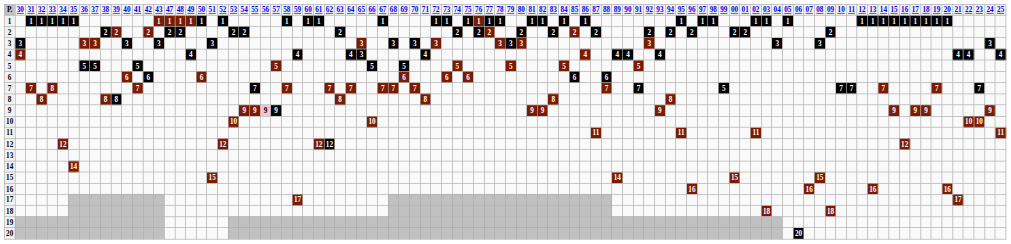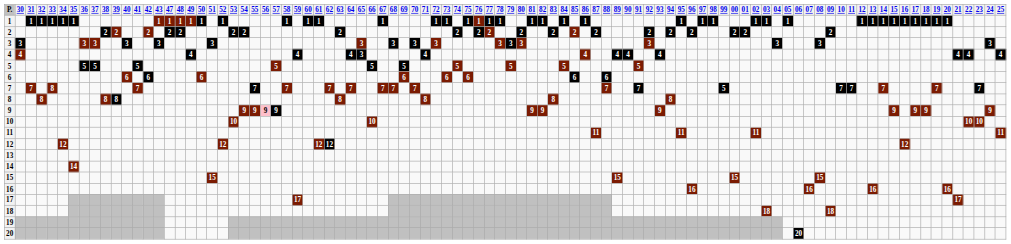(617, 178) 14 -> (617, 178) 15
